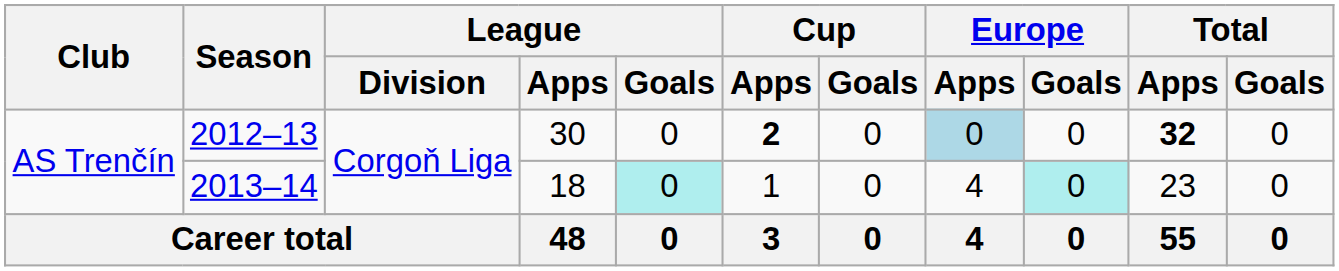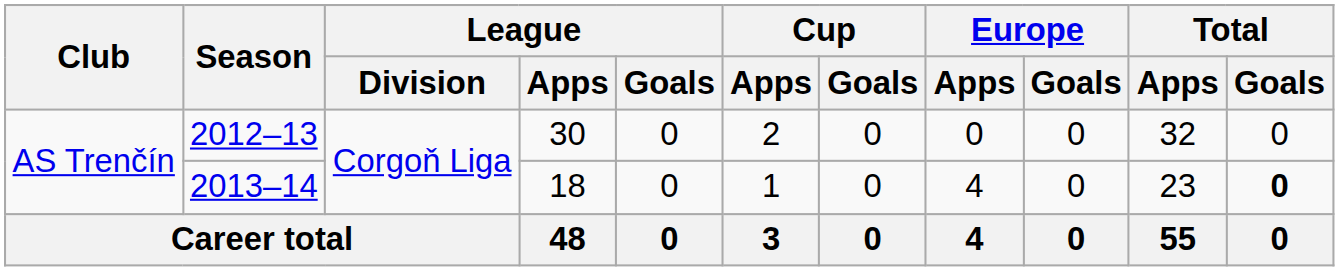(771, 134) bold -> (771, 134) normal
(974, 134) lightblue background -> (974, 134) no background
(1178, 134) bold -> (1178, 134) normal
(669, 186) paleturquoise background -> (669, 186) no background
(1076, 186) paleturquoise background -> (1076, 186) no background
(1280, 186) normal -> (1280, 186) bold
